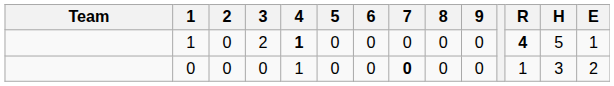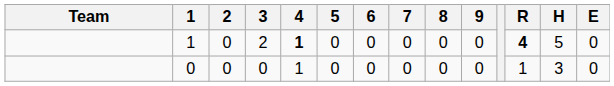(593, 42) 1 -> (593, 42) 0
(407, 68) bold -> (407, 68) normal
(593, 68) 2 -> (593, 68) 0
